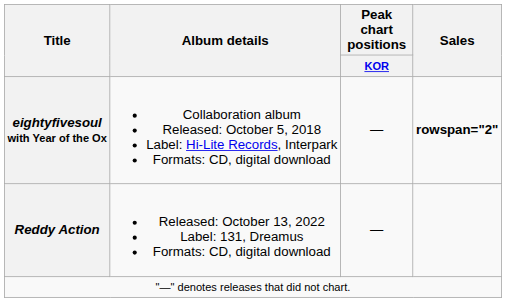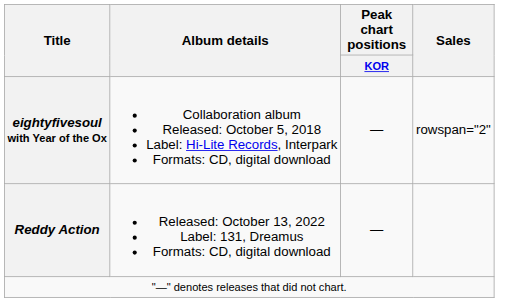(457, 130) bold -> (453, 130) normal
